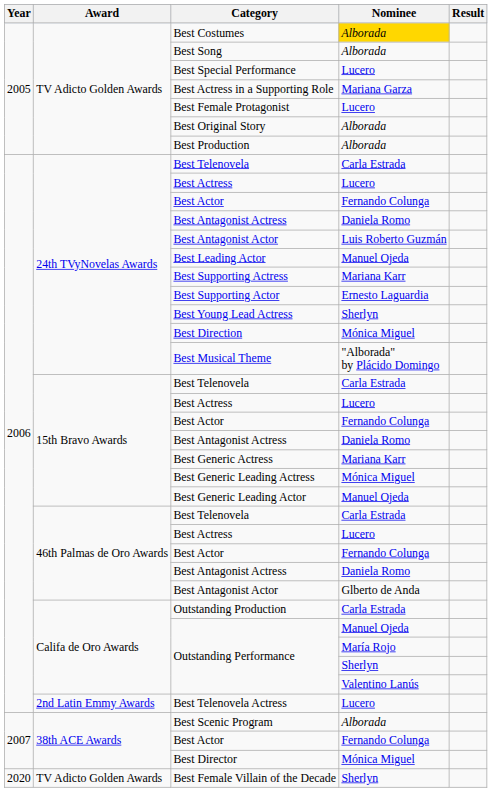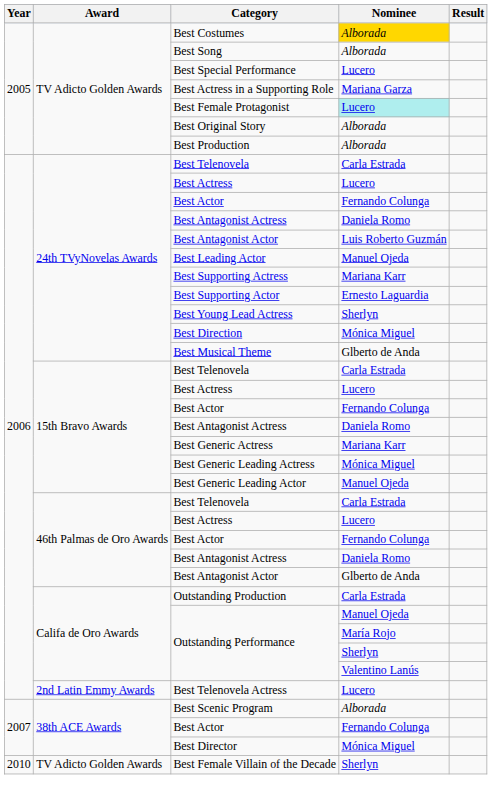(358, 107) no background -> (358, 107) paleturquoise background
(390, 358) "Alborada" by Plácido Domingo -> (381, 351) Glberto de Anda
(19, 778) 2020 -> (19, 764) 2010
